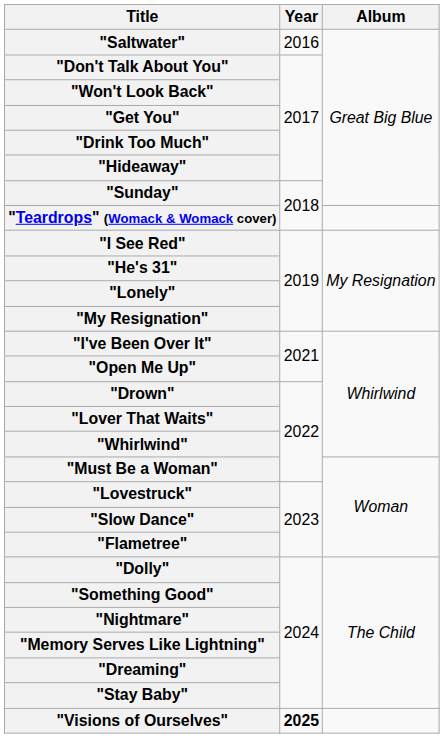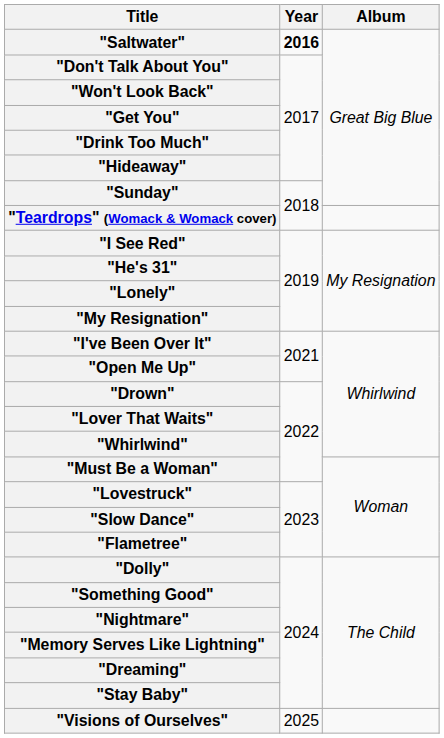(301, 42) normal -> (301, 42) bold
(301, 720) bold -> (301, 720) normal
